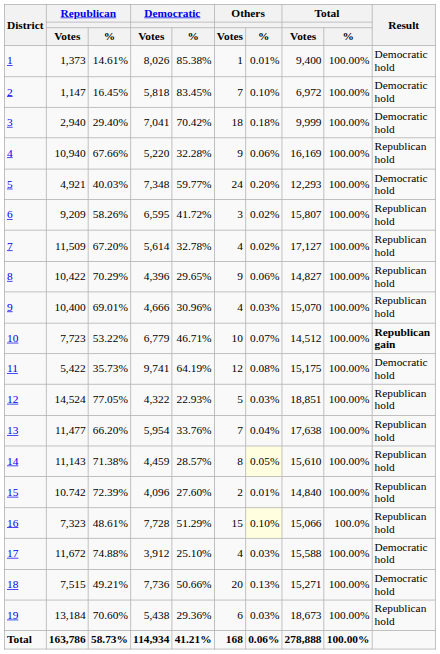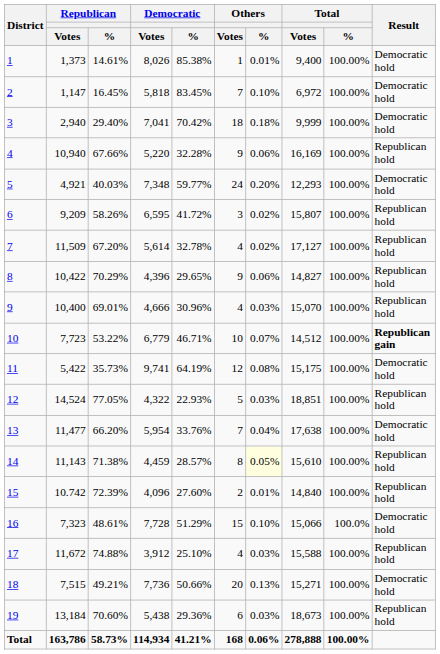(400, 430) Republican hold -> (401, 430) Democratic hold
(265, 523) lightyellow background -> (265, 523) no background
(400, 523) Republican hold -> (401, 523) Democratic hold
(401, 553) Democratic hold -> (400, 553) Republican hold
